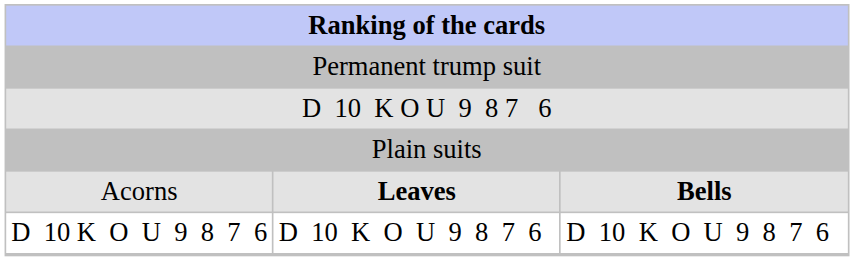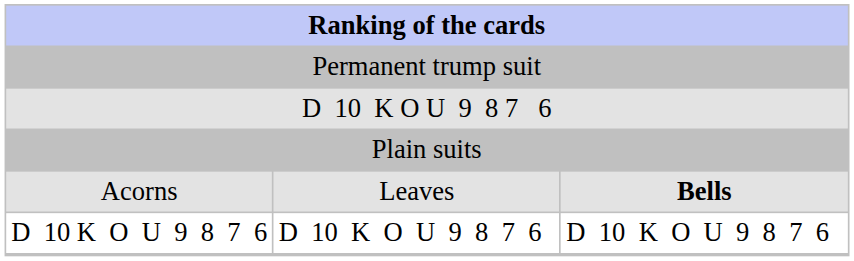(417, 191) bold -> (417, 191) normal
